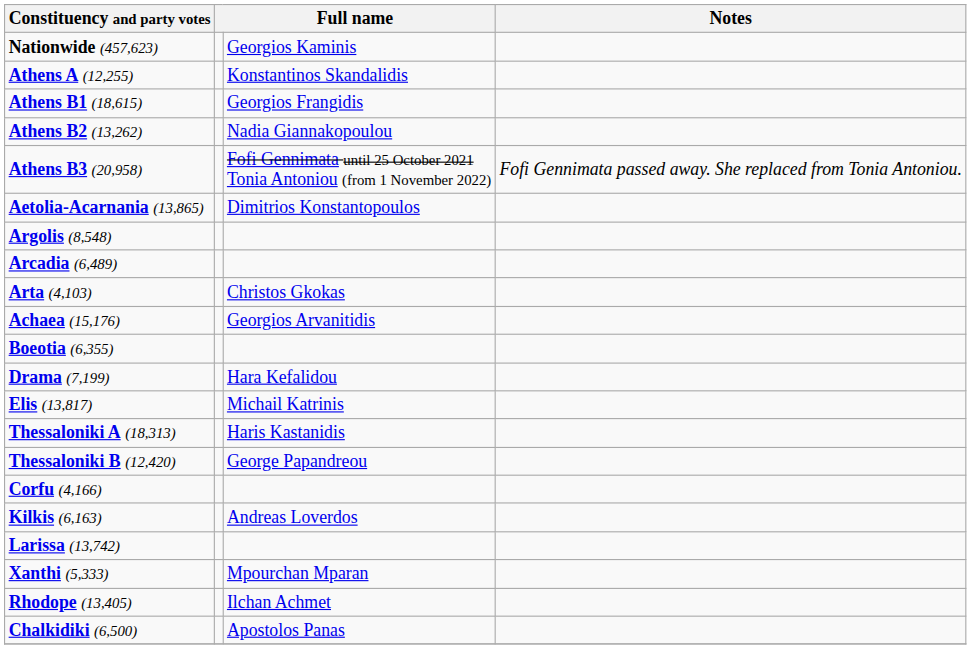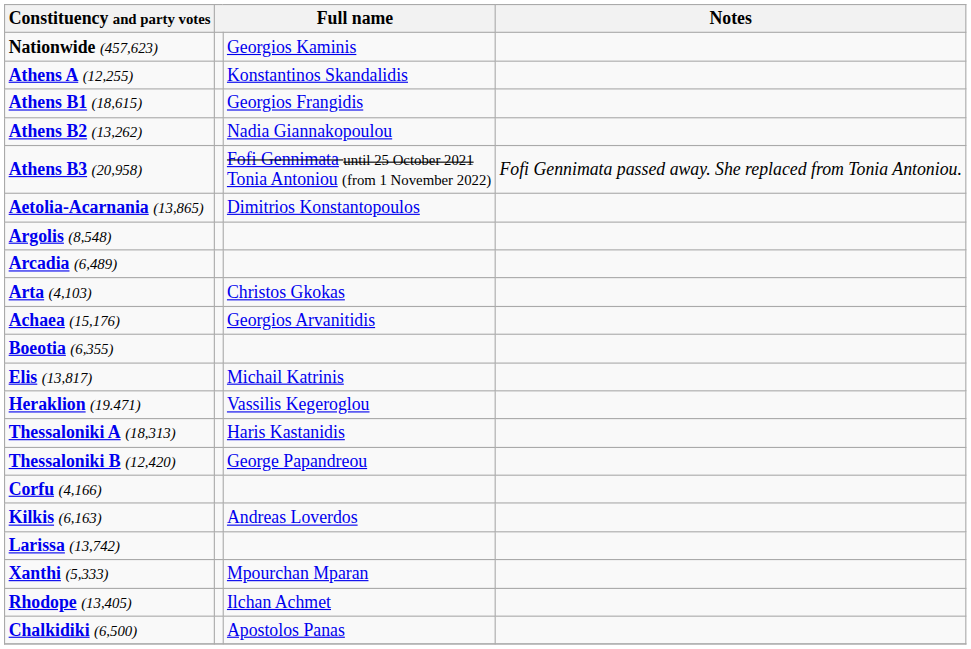- row: (59, 376)
+ row: (75, 404)
